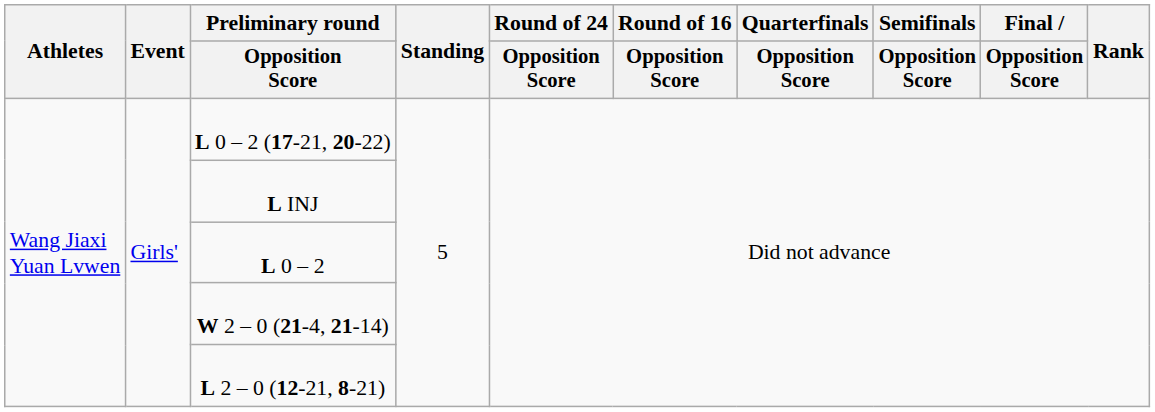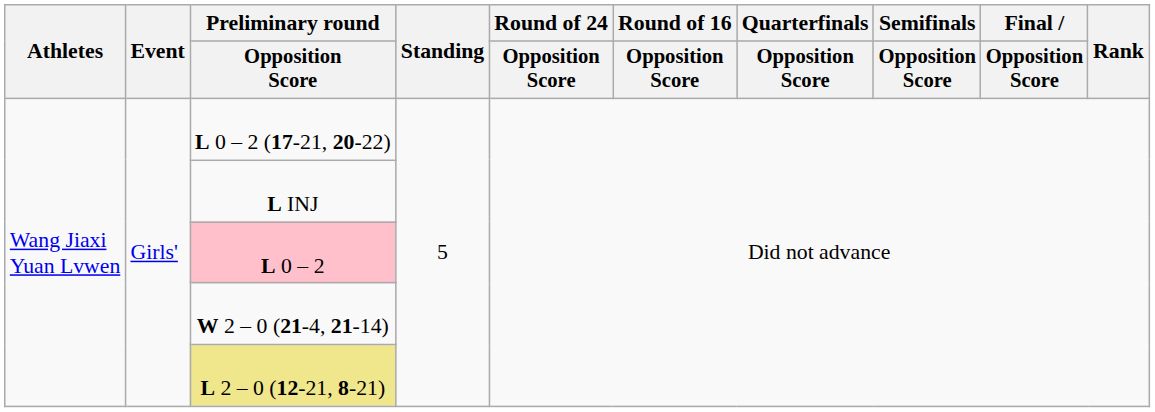(293, 265) no background -> (293, 265) pink background
(293, 388) no background -> (293, 388) khaki background
